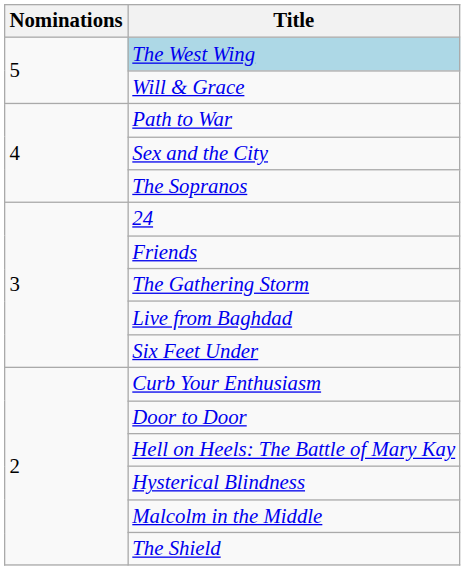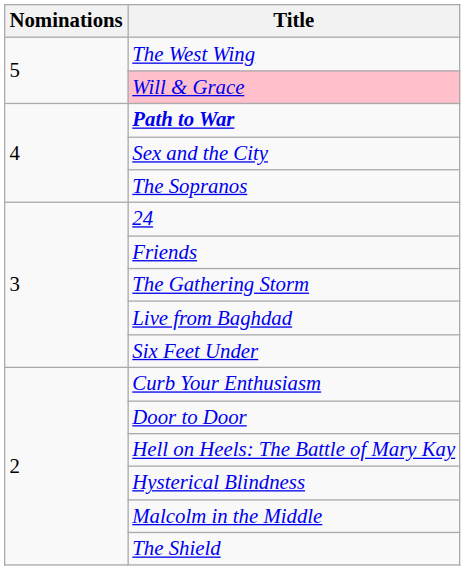(194, 53) lightblue background -> (194, 53) no background
(188, 86) no background -> (188, 86) pink background
(182, 119) normal -> (183, 119) bold
